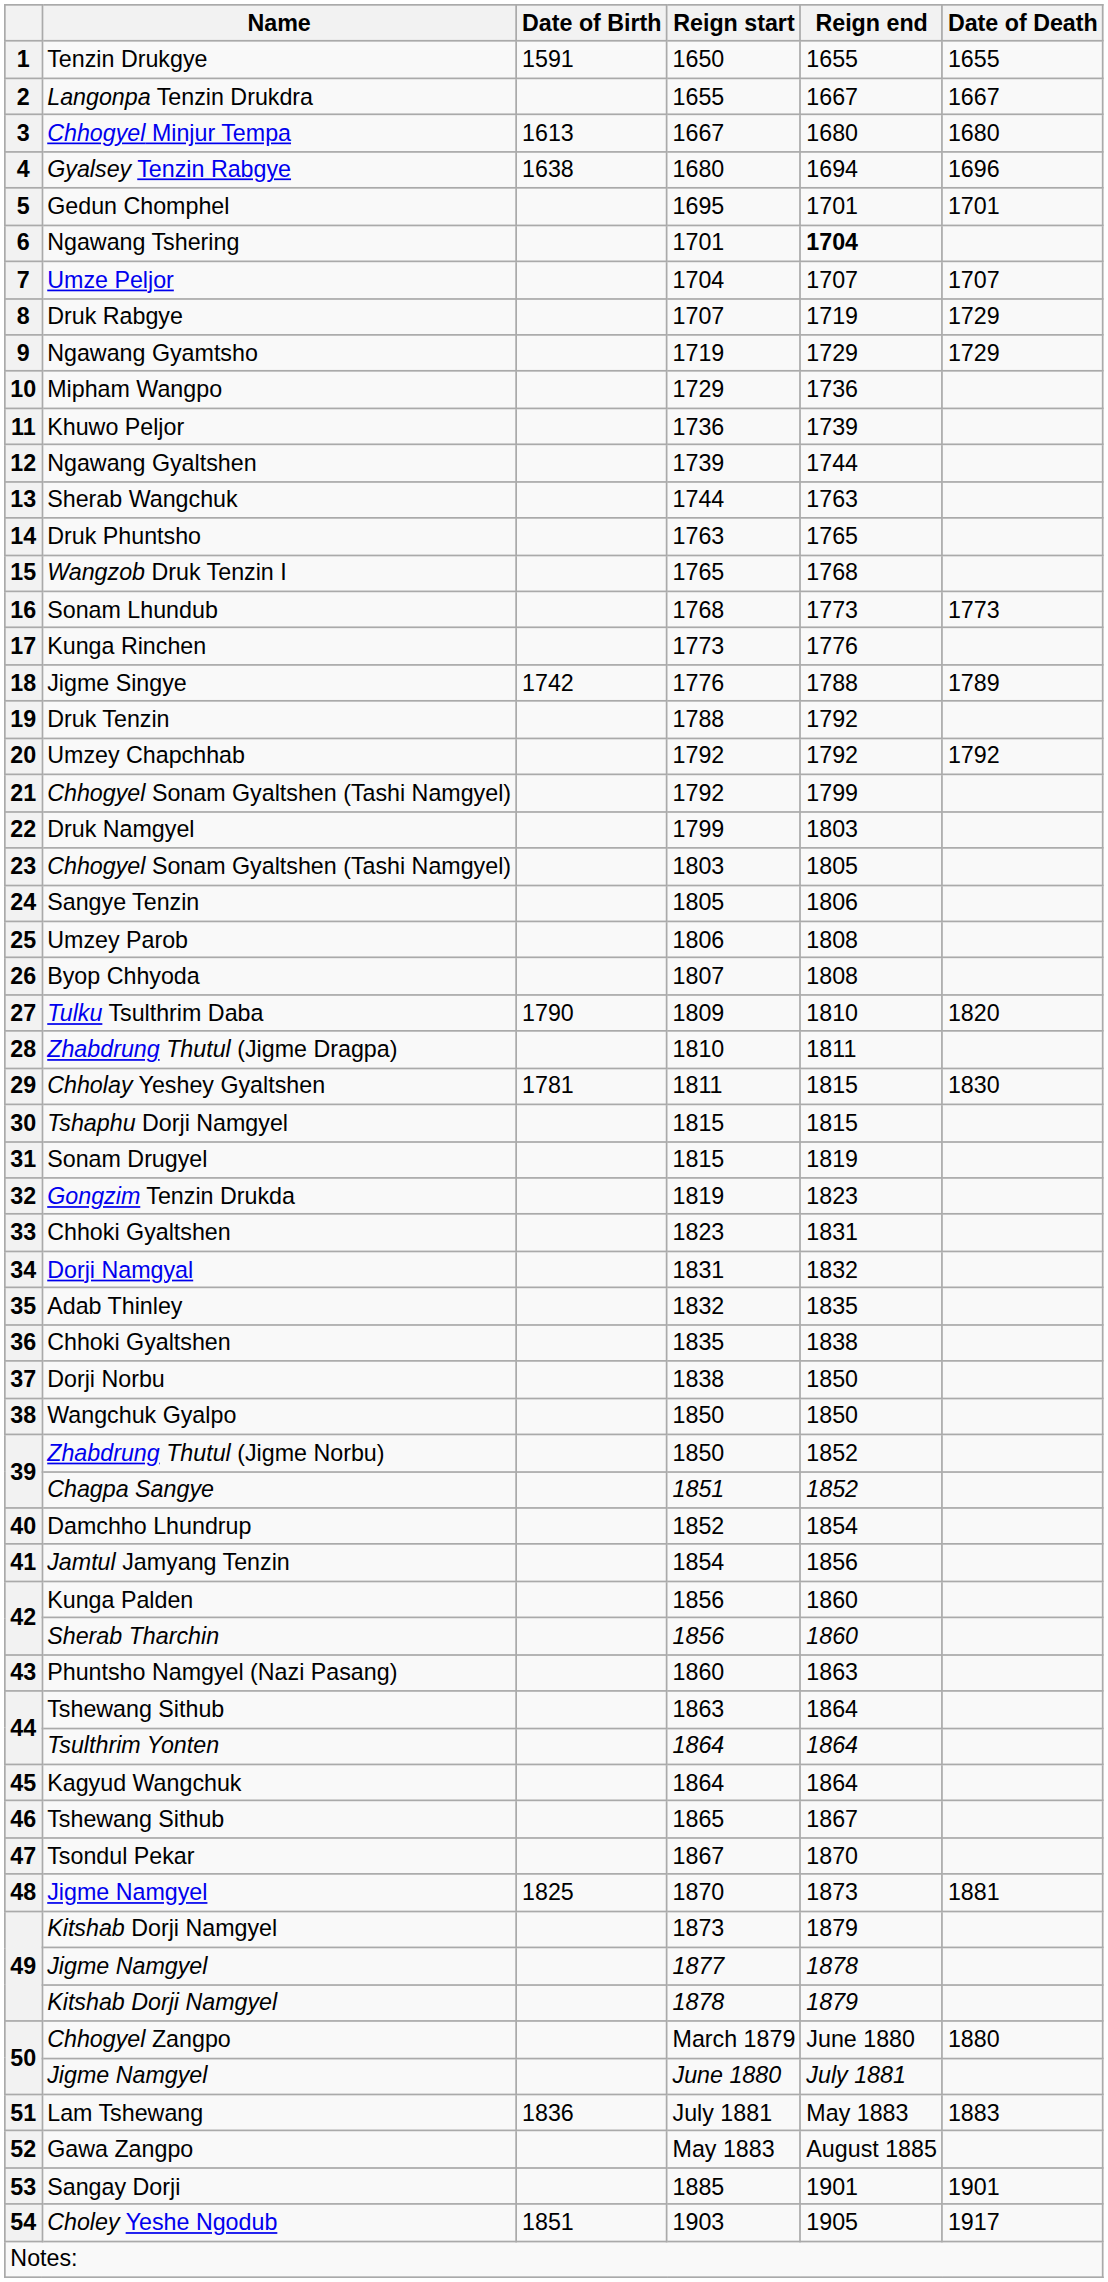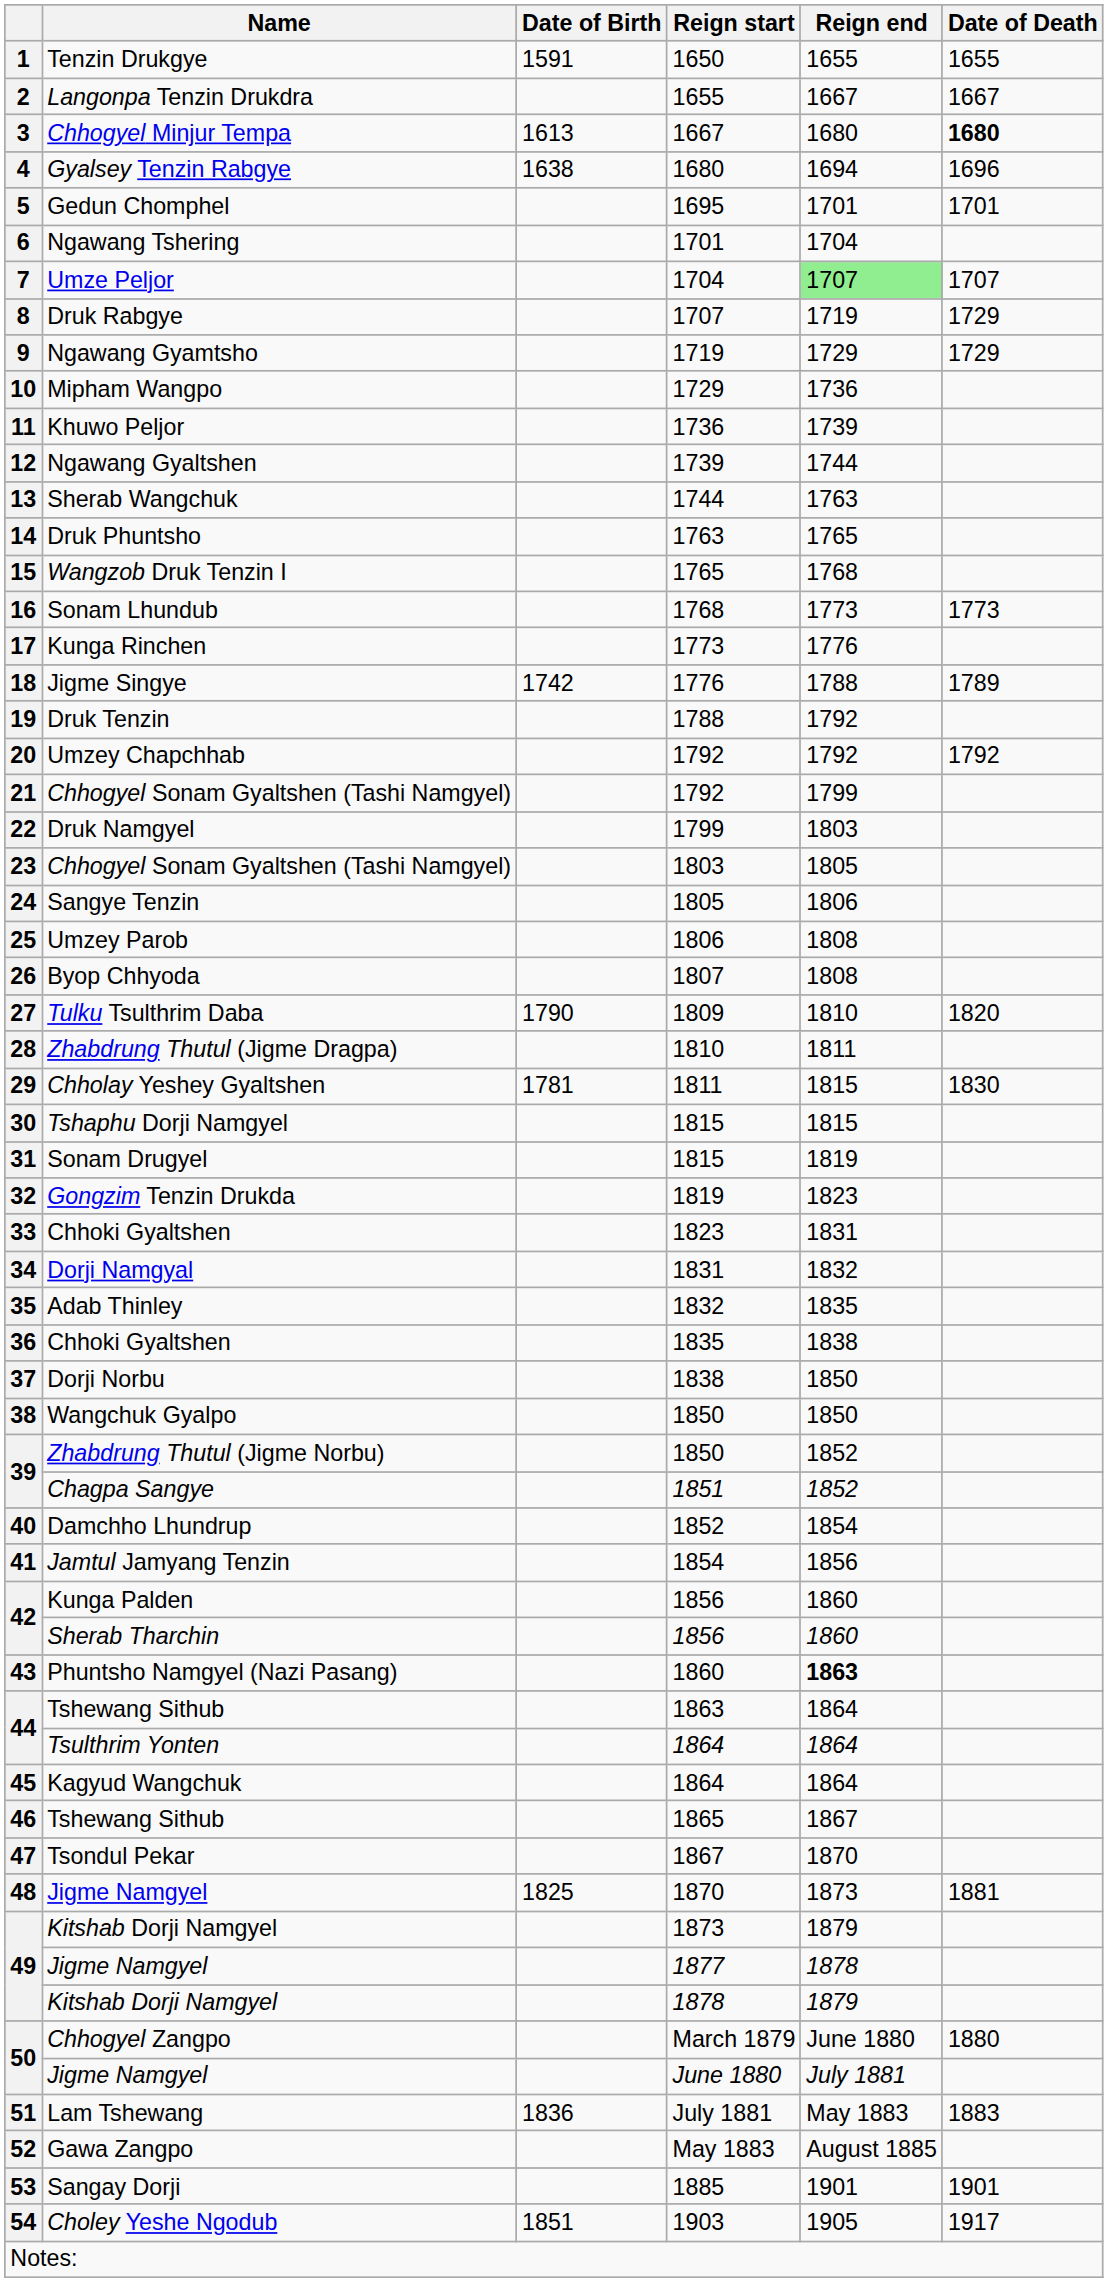(974, 133) normal -> (974, 133) bold
(832, 243) bold -> (832, 243) normal
(832, 279) no background -> (832, 279) lightgreen background
(832, 1672) normal -> (832, 1672) bold
